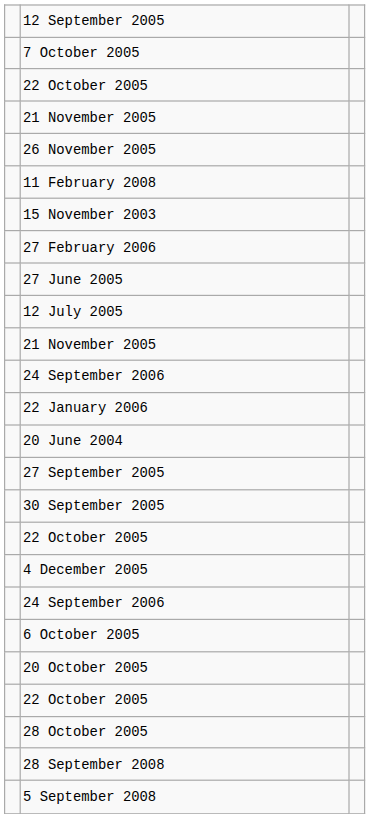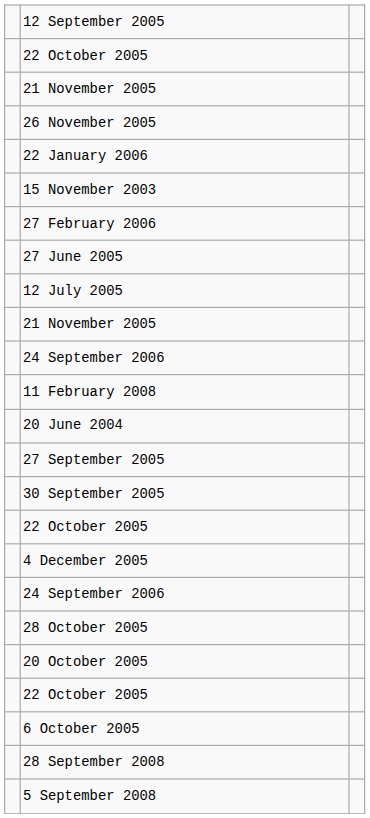- row: (12, 53)
rows swapped: (12, 182) <-> (12, 409)
rows swapped: (12, 635) <-> (12, 732)
